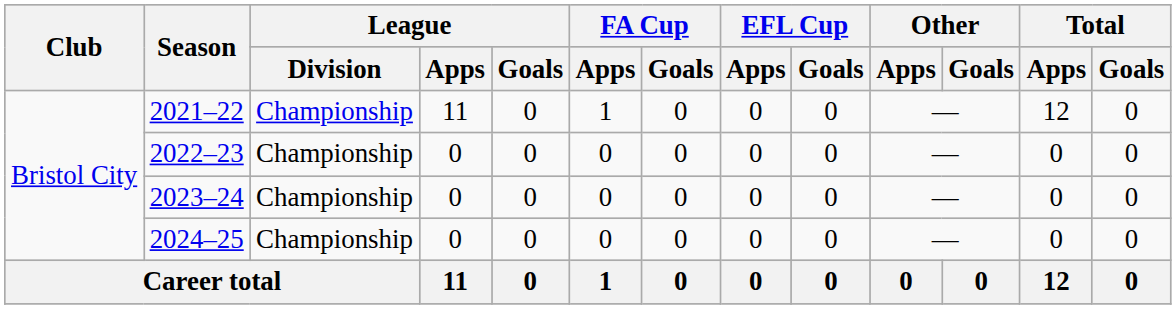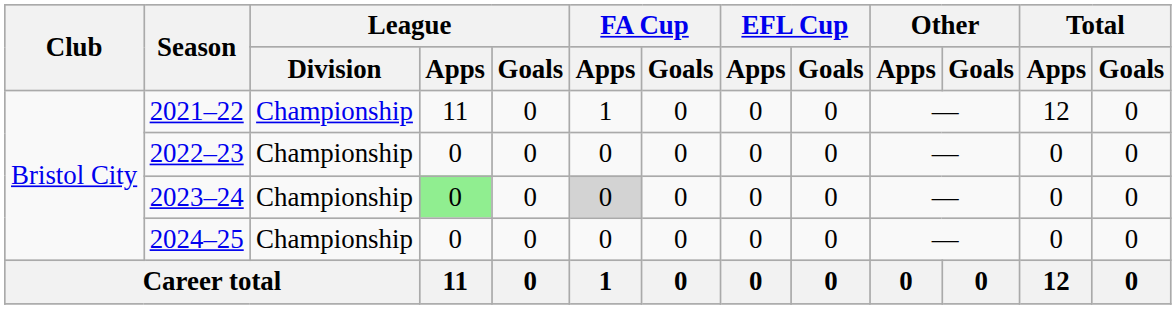(455, 196) no background -> (455, 196) lightgreen background
(605, 196) no background -> (605, 196) lightgrey background
